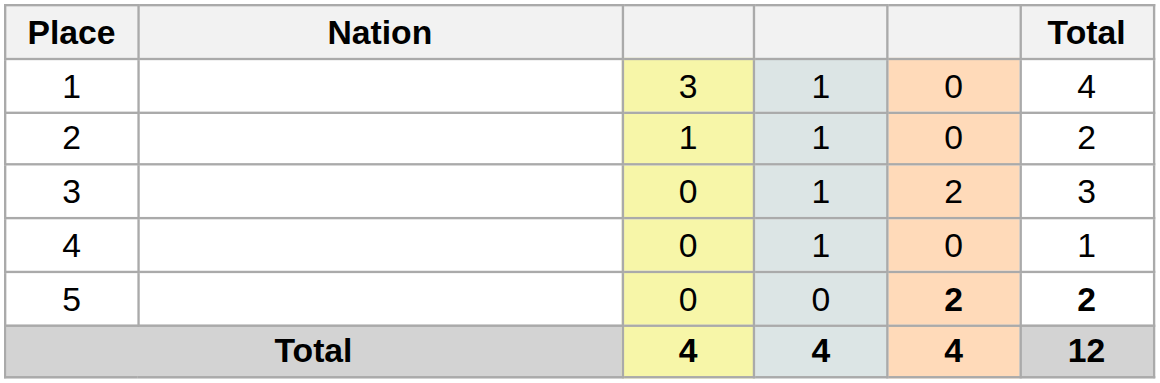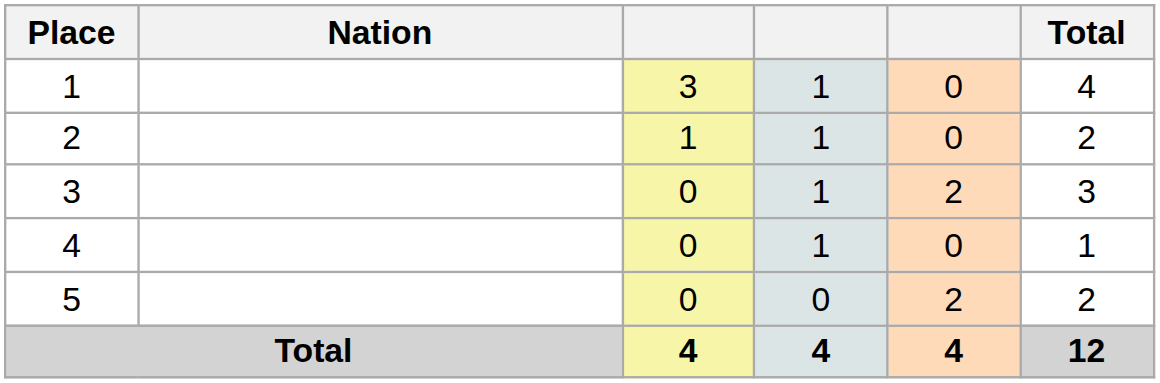(954, 298) bold -> (954, 298) normal
(1087, 298) bold -> (1087, 298) normal
